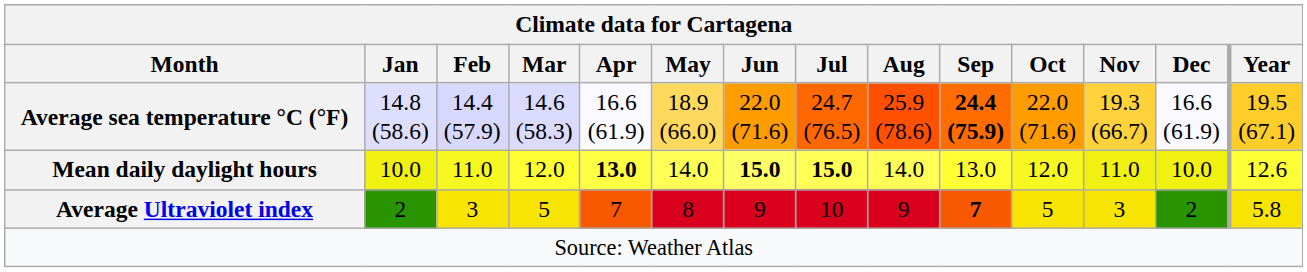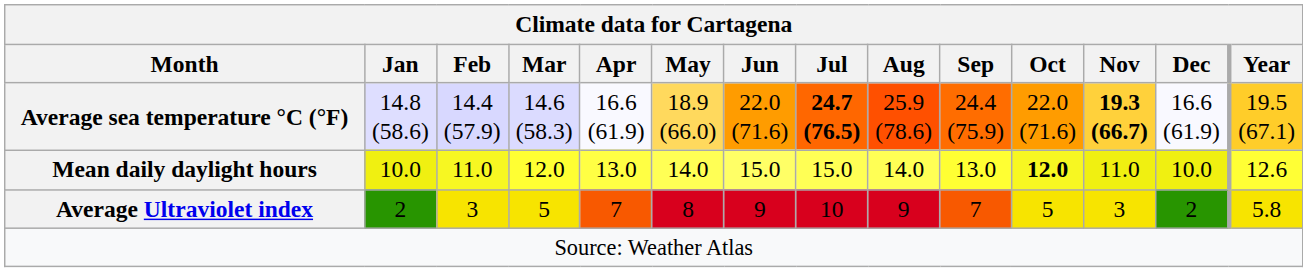(832, 116) normal -> (832, 116) bold
(976, 116) bold -> (976, 116) normal
(1120, 116) normal -> (1120, 116) bold
(616, 170) bold -> (616, 170) normal
(760, 170) bold -> (760, 170) normal
(832, 170) bold -> (832, 170) normal
(1048, 170) normal -> (1048, 170) bold
(976, 209) bold -> (976, 209) normal
